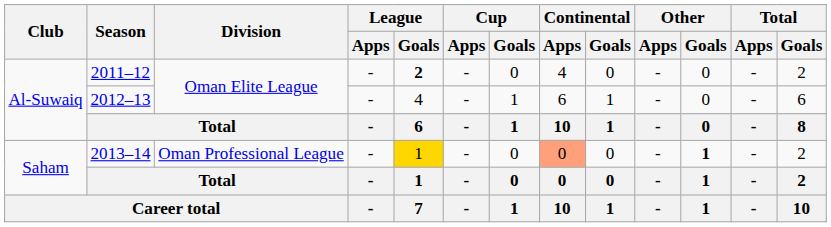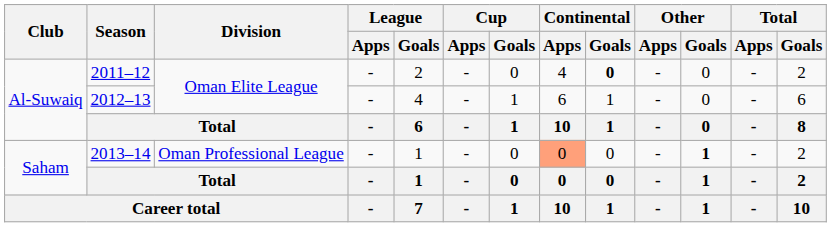(419, 72) bold -> (419, 72) normal
(610, 72) normal -> (610, 72) bold
(419, 153) gold background -> (419, 153) no background
